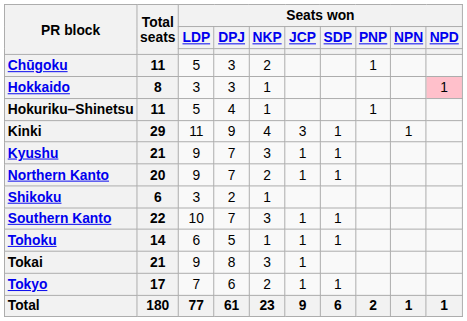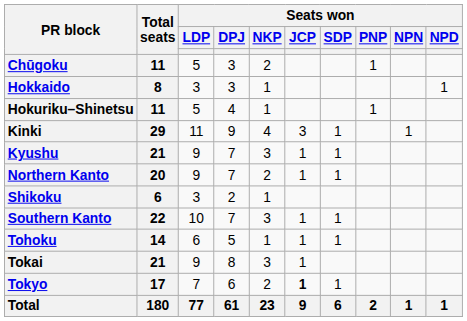(444, 88) pink background -> (444, 88) no background
(303, 284) normal -> (303, 284) bold
